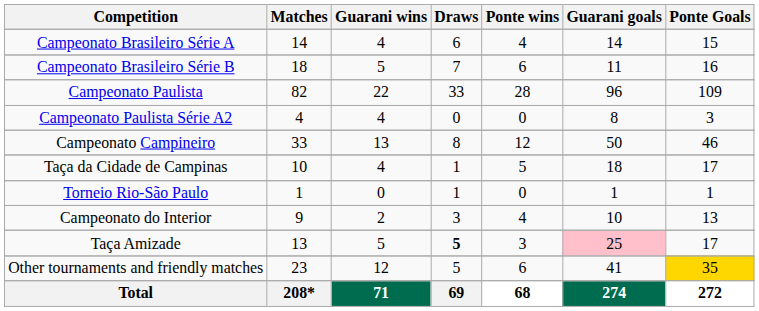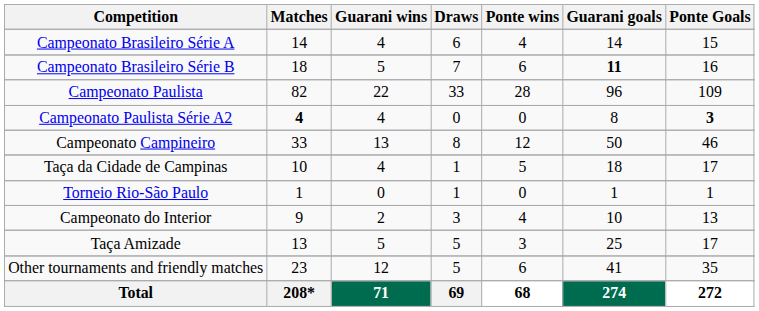(614, 67) normal -> (614, 67) bold
(299, 117) normal -> (299, 117) bold
(710, 117) normal -> (710, 117) bold
(456, 243) bold -> (456, 243) normal
(614, 243) pink background -> (614, 243) no background
(710, 268) gold background -> (710, 268) no background
